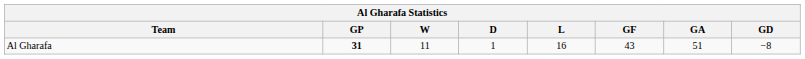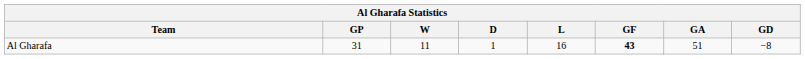(357, 46) bold -> (357, 46) normal
(629, 46) normal -> (629, 46) bold
